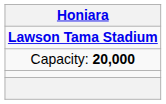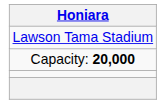(83, 37) bold -> (83, 37) normal
